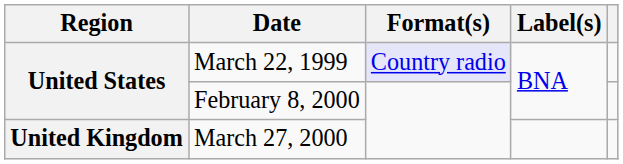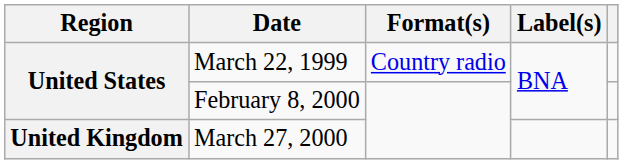(438, 61) lavender background -> (438, 61) no background
